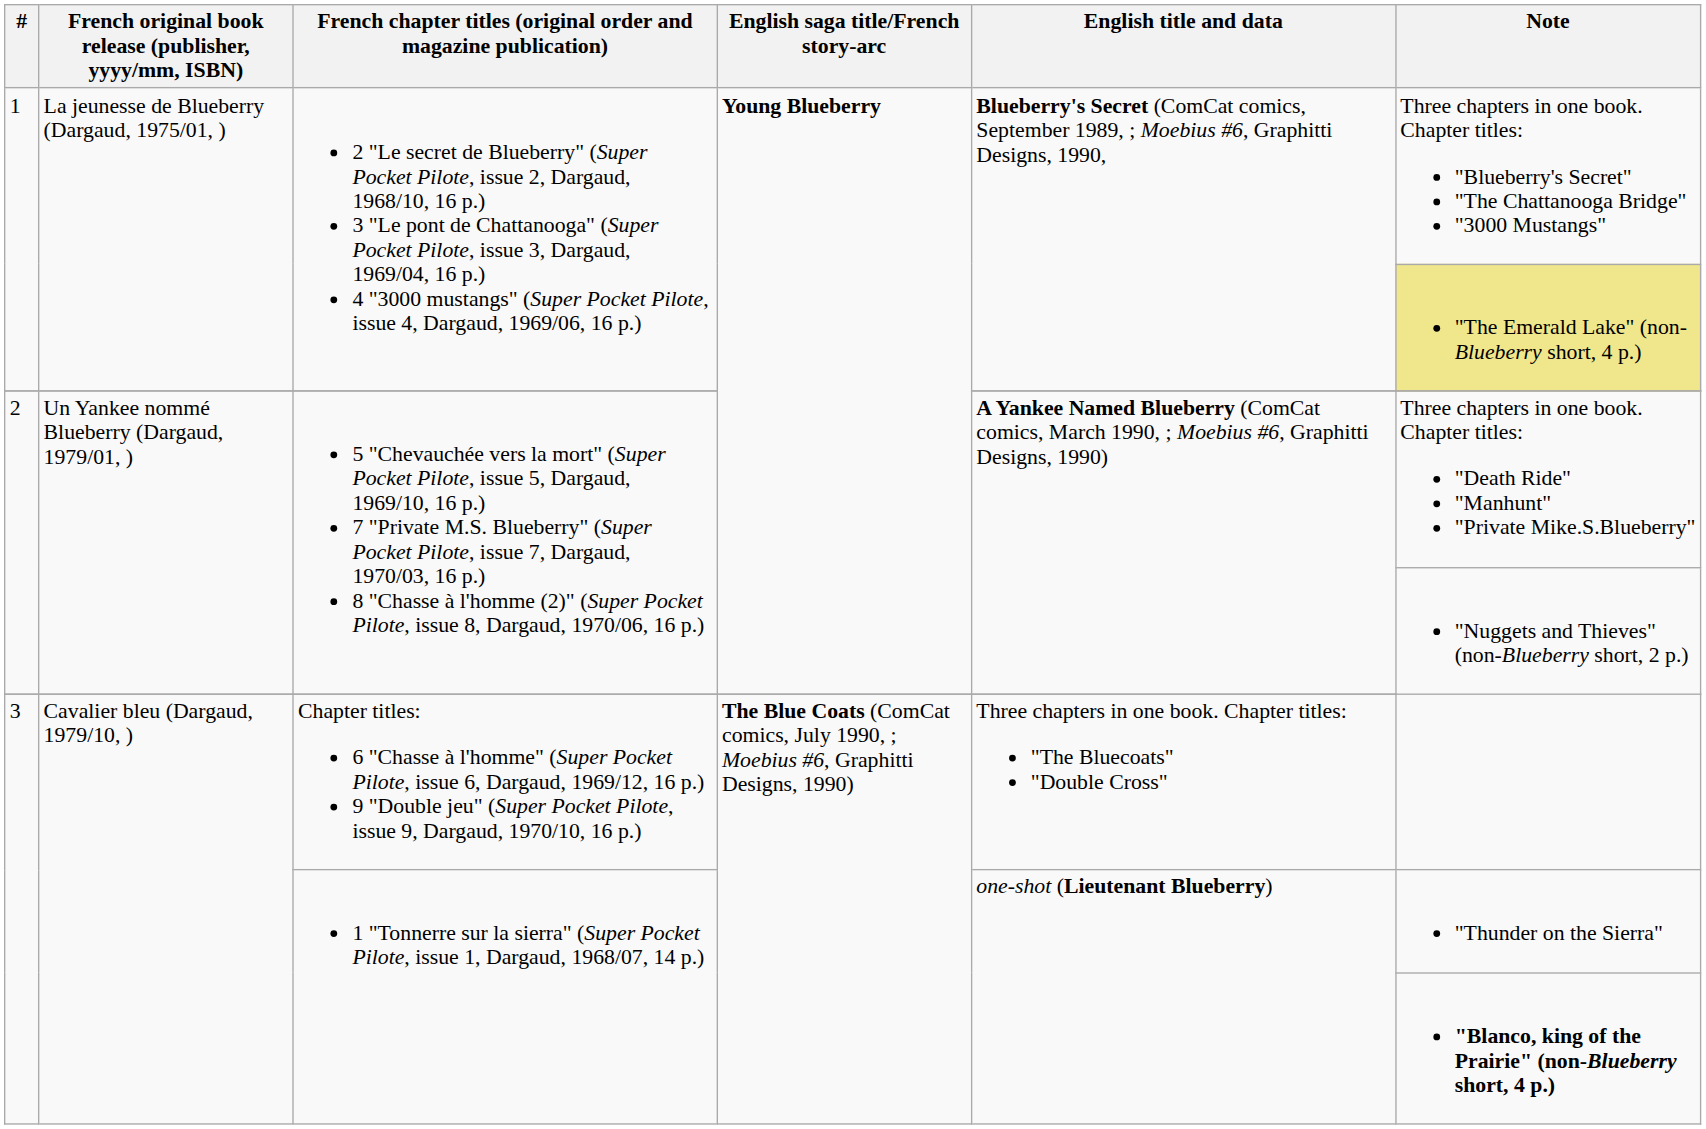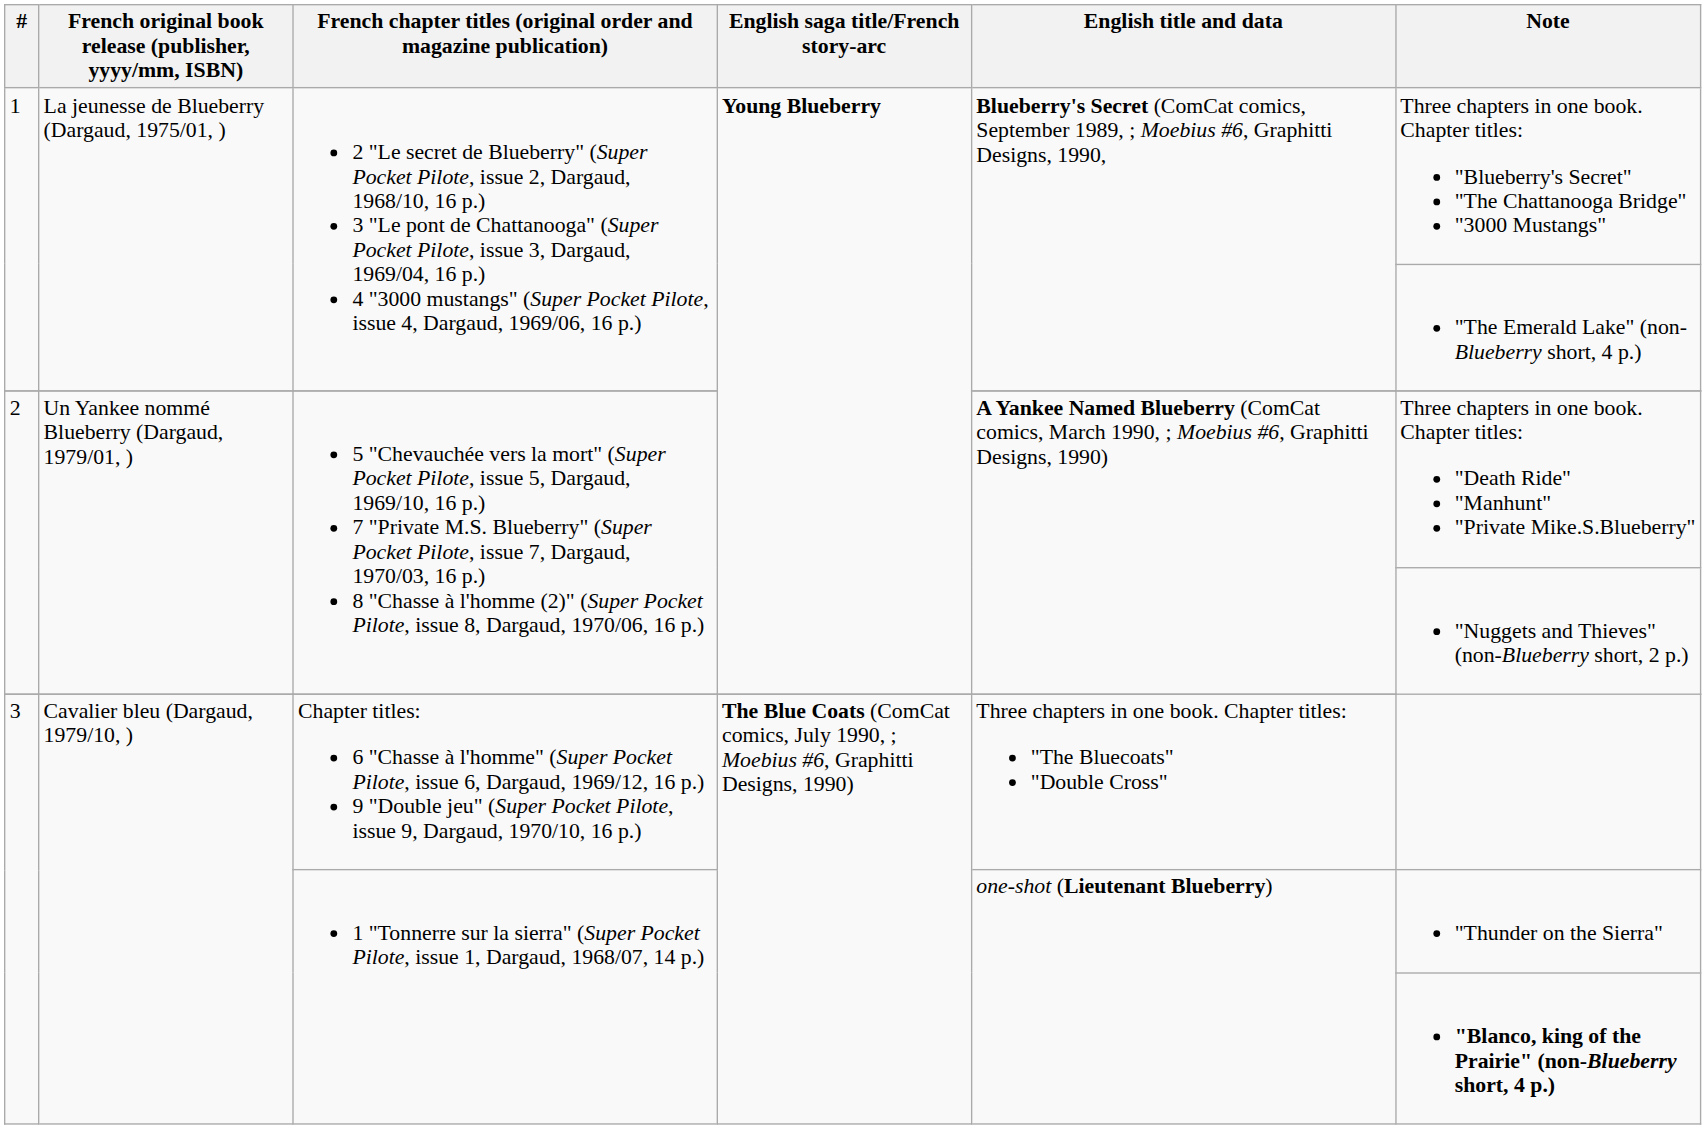(1548, 340) khaki background -> (1548, 340) no background
